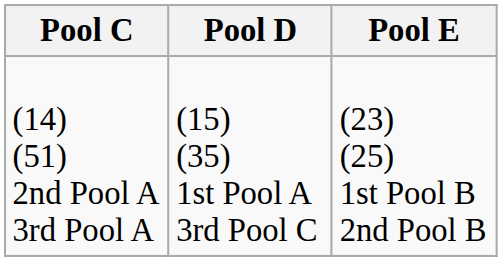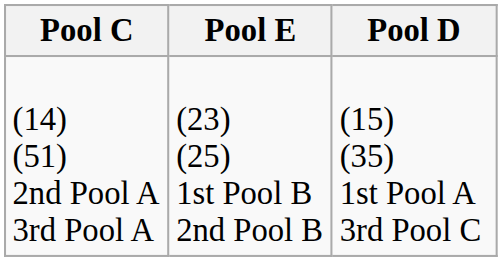columns swapped: (250, 30) <-> (414, 30)
